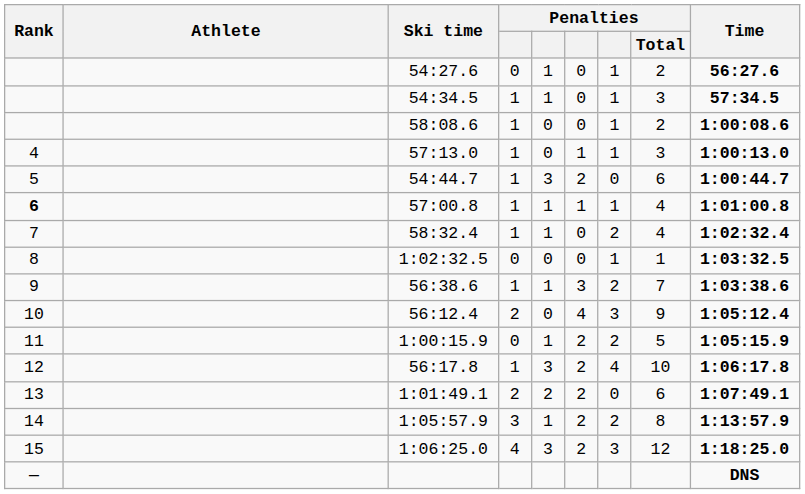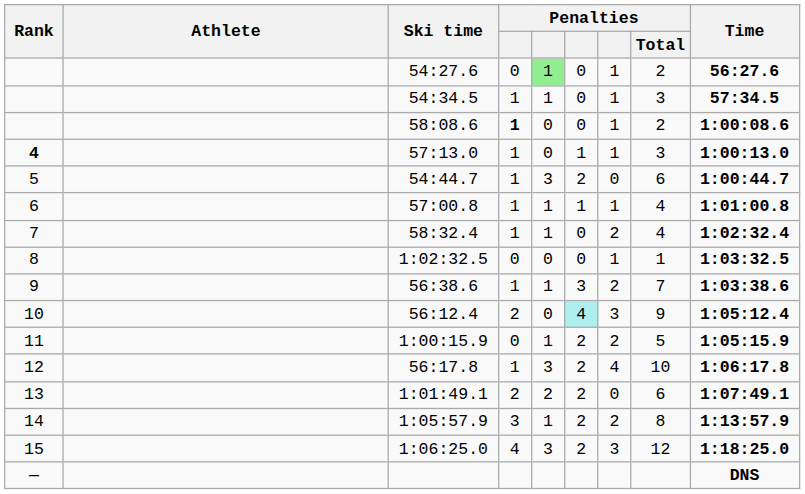(548, 72) no background -> (548, 72) lightgreen background
(515, 126) normal -> (515, 126) bold
(34, 153) normal -> (34, 153) bold
(34, 206) bold -> (34, 206) normal
(581, 314) no background -> (581, 314) paleturquoise background
